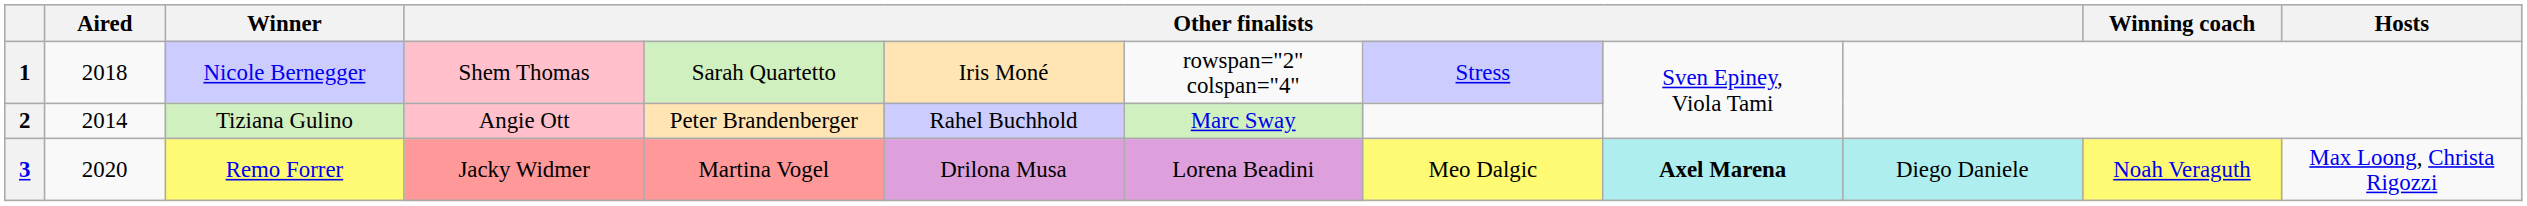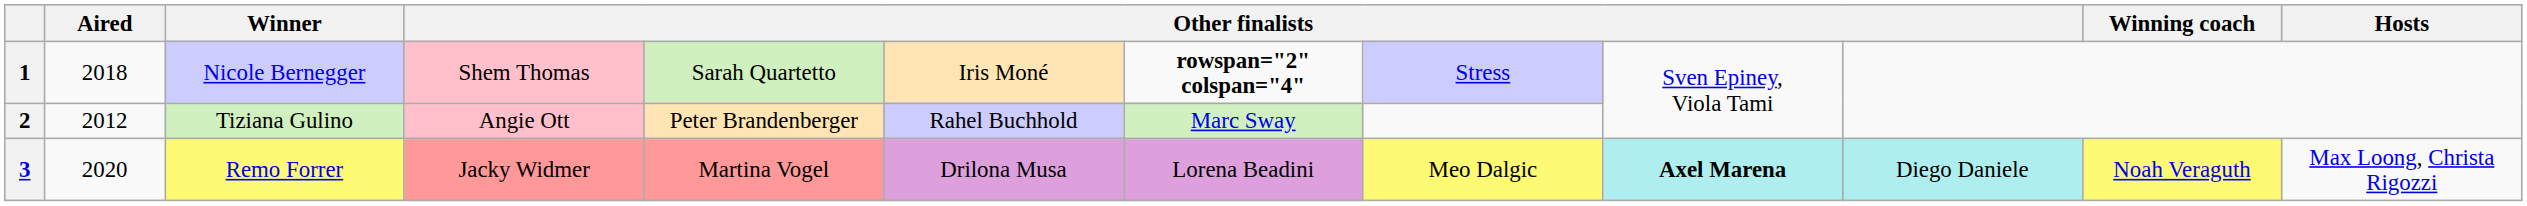(1243, 72) normal -> (1243, 72) bold
(105, 121) 2014 -> (105, 121) 2012
